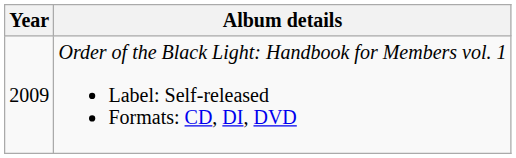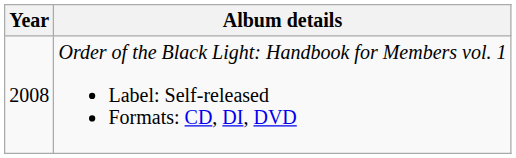(29, 94) 2009 -> (29, 94) 2008
